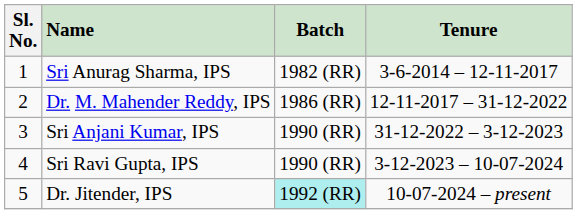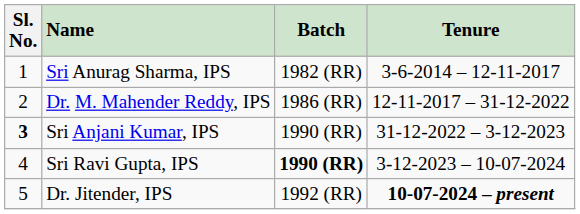(23, 132) normal -> (23, 132) bold
(320, 163) normal -> (321, 163) bold
(320, 193) paleturquoise background -> (321, 193) no background
(469, 193) normal -> (471, 193) bold
